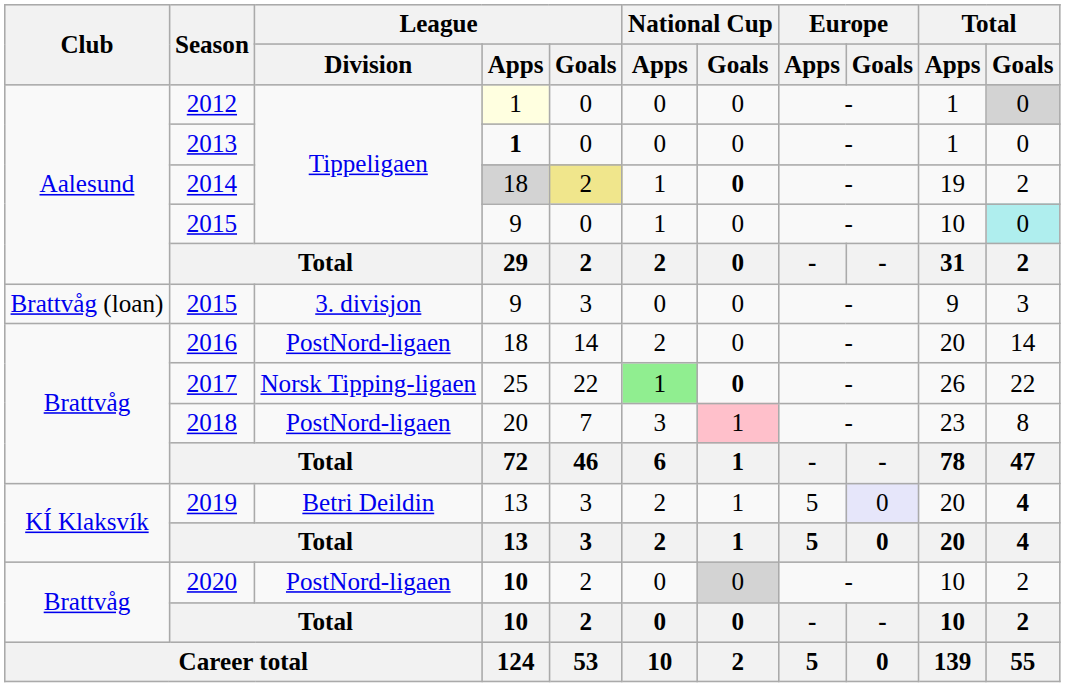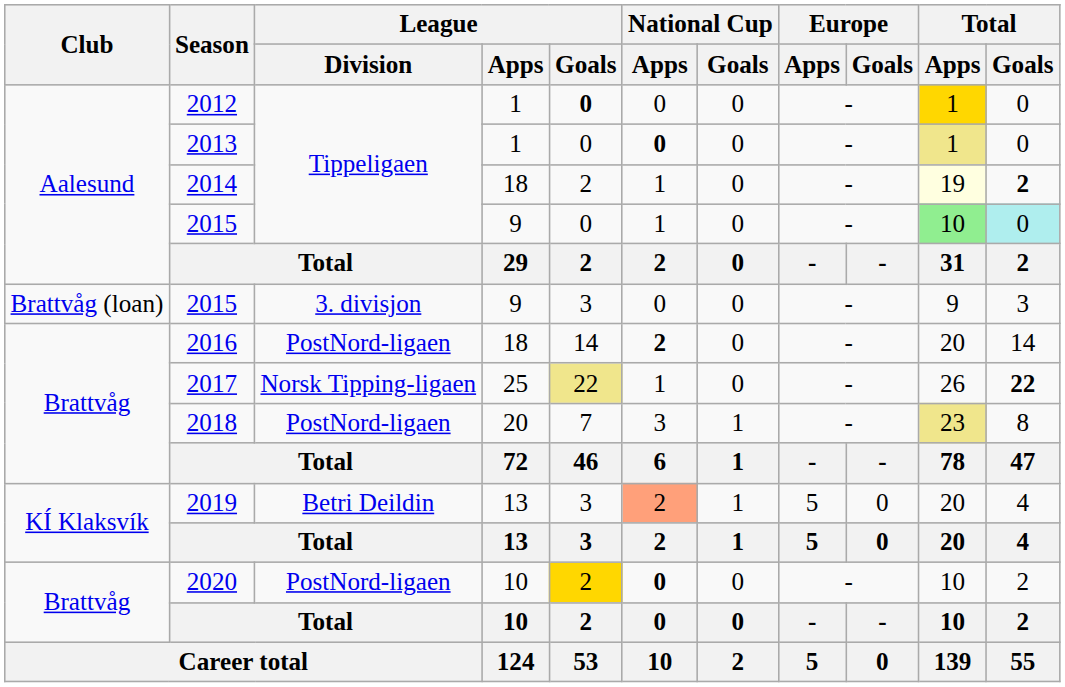(516, 104) lightyellow background -> (516, 104) no background
(586, 104) normal -> (586, 104) bold
(953, 104) no background -> (953, 104) gold background
(1023, 104) lightgrey background -> (1023, 104) no background
(516, 143) bold -> (516, 143) normal
(660, 143) normal -> (660, 143) bold
(953, 143) no background -> (953, 143) khaki background
(516, 183) lightgrey background -> (516, 183) no background
(586, 183) khaki background -> (586, 183) no background
(738, 183) bold -> (738, 183) normal
(953, 183) no background -> (953, 183) lightyellow background
(1023, 183) normal -> (1023, 183) bold
(953, 223) no background -> (953, 223) lightgreen background
(660, 343) normal -> (660, 343) bold
(586, 382) no background -> (586, 382) khaki background
(660, 382) lightgreen background -> (660, 382) no background
(738, 382) bold -> (738, 382) normal
(1023, 382) normal -> (1023, 382) bold
(738, 422) pink background -> (738, 422) no background
(953, 422) no background -> (953, 422) khaki background
(660, 502) no background -> (660, 502) lightsalmon background
(882, 502) lavender background -> (882, 502) no background
(1023, 502) bold -> (1023, 502) normal
(516, 582) bold -> (516, 582) normal
(586, 582) no background -> (586, 582) gold background
(660, 582) normal -> (660, 582) bold
(738, 582) lightgrey background -> (738, 582) no background
